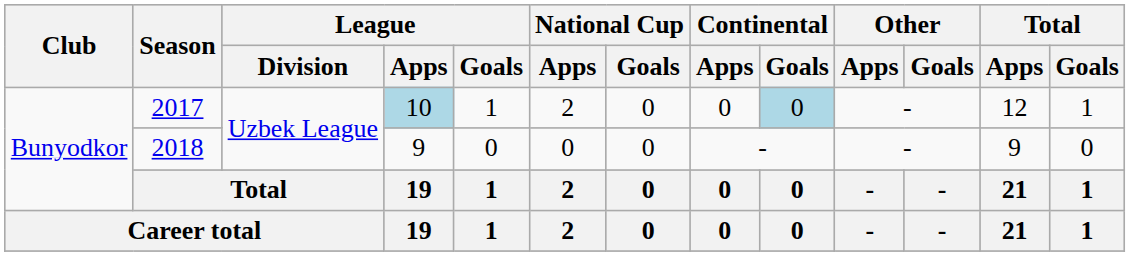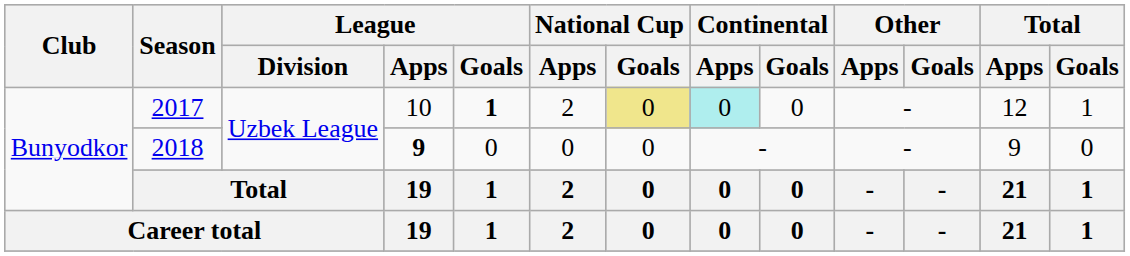(419, 107) lightblue background -> (419, 107) no background
(491, 107) normal -> (491, 107) bold
(648, 107) no background -> (648, 107) khaki background
(725, 107) no background -> (725, 107) paleturquoise background
(797, 107) lightblue background -> (797, 107) no background
(419, 148) normal -> (419, 148) bold
